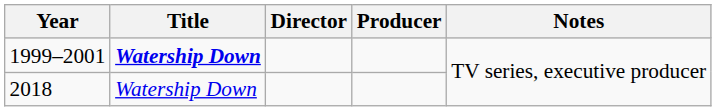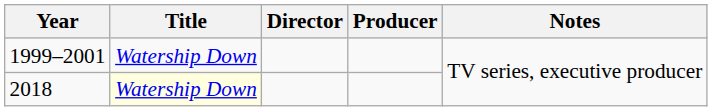(188, 55) bold -> (186, 55) normal
(186, 88) no background -> (186, 88) lightyellow background
